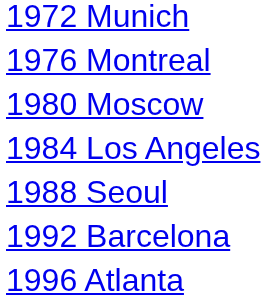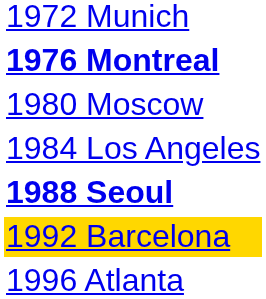(108, 60) normal -> (113, 60) bold
(87, 192) normal -> (90, 192) bold
(118, 236) no background -> (118, 236) gold background
